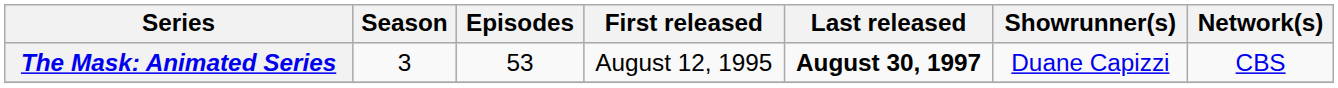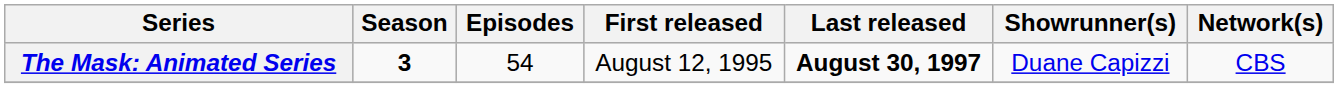(404, 62) normal -> (404, 62) bold
(520, 62) 53 -> (520, 62) 54
